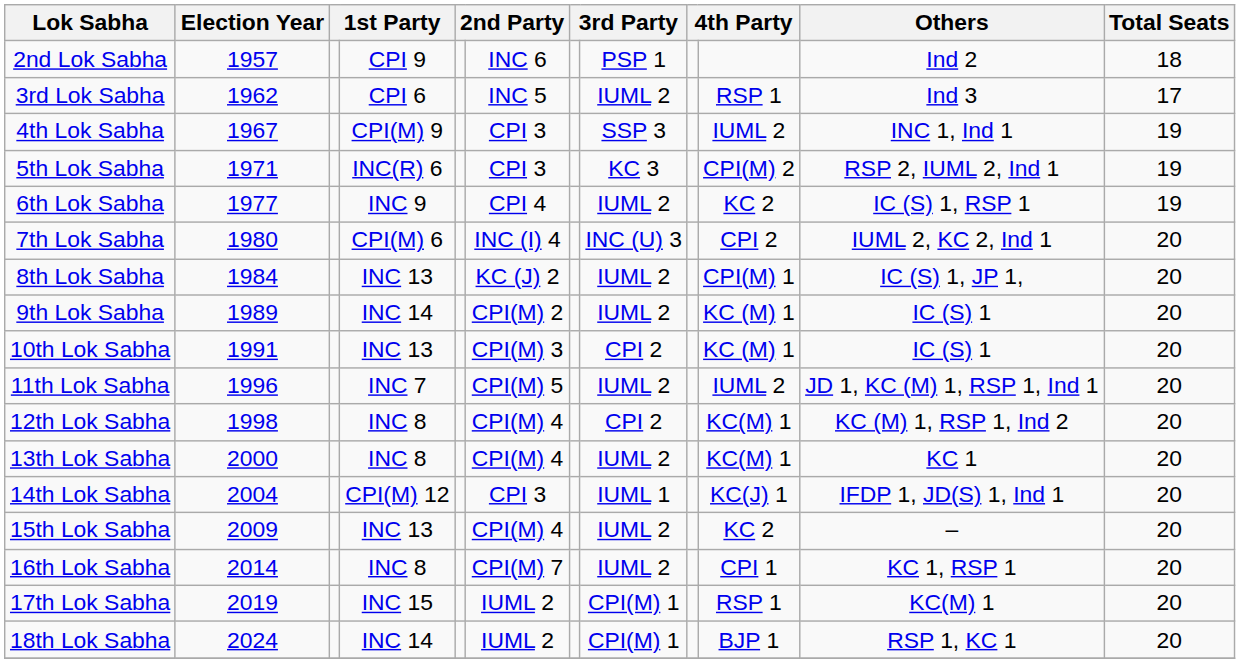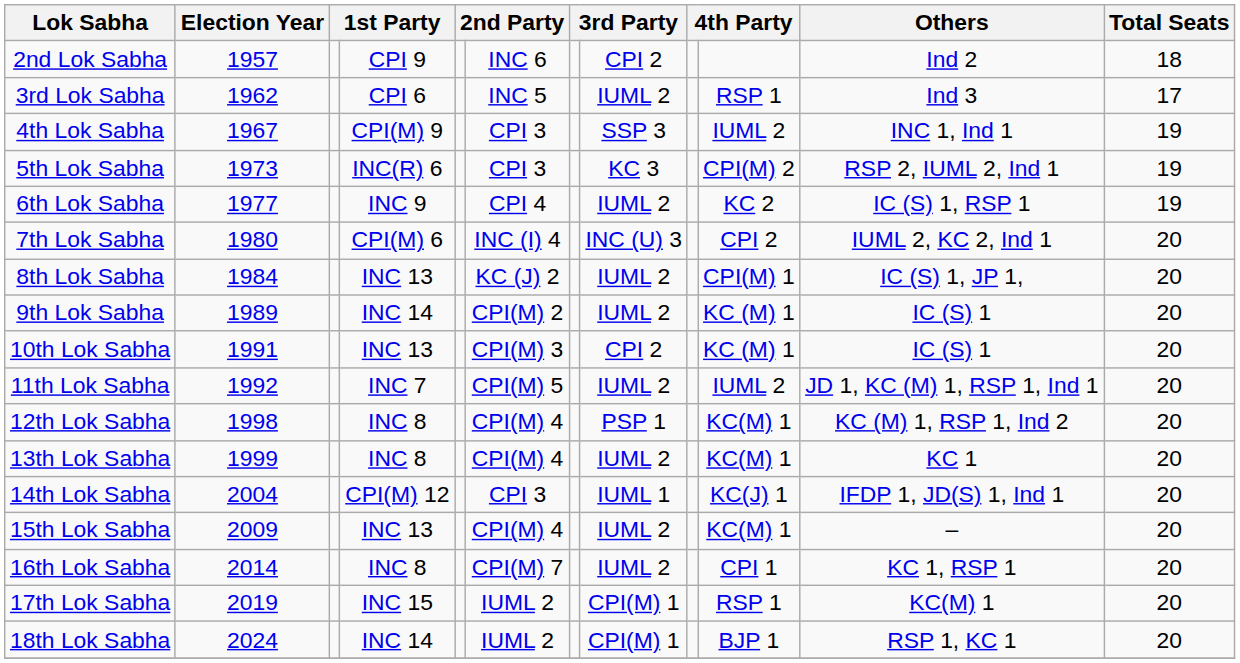(634, 58) PSP 1 -> (634, 58) CPI 2
(252, 167) 1971 -> (252, 167) 1973
(252, 385) 1996 -> (252, 385) 1992
(634, 421) CPI 2 -> (634, 421) PSP 1
(252, 458) 2000 -> (252, 458) 1999
(749, 530) KC 2 -> (749, 530) KC(M) 1
